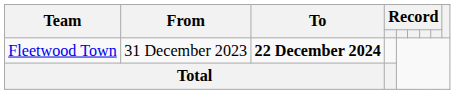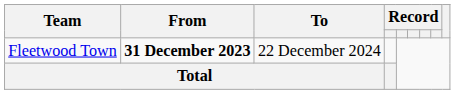(186, 50) normal -> (187, 50) bold
(318, 50) bold -> (319, 50) normal
